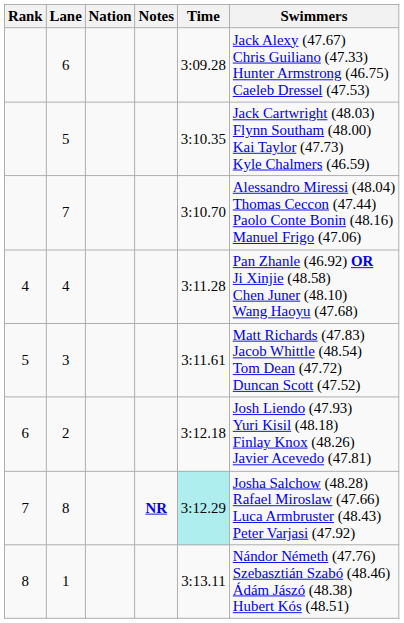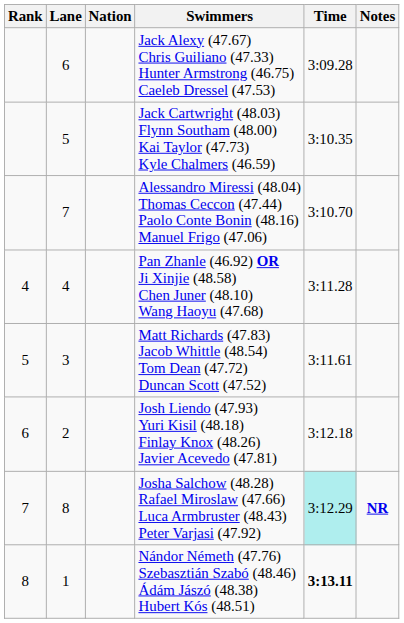columns swapped: (314, 16) <-> (156, 16)
(203, 581) normal -> (330, 581) bold
